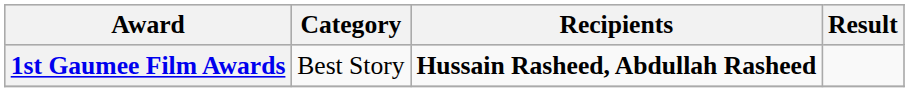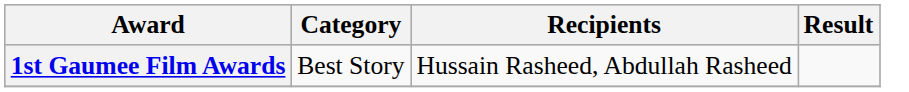(616, 65) bold -> (604, 65) normal
